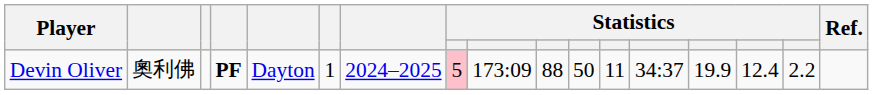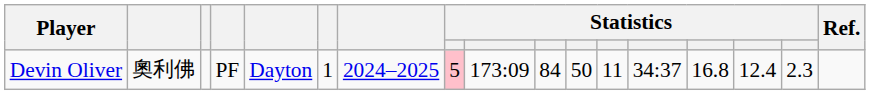(228, 69) bold -> (227, 69) normal
(552, 69) 88 -> (550, 69) 84
(712, 69) 19.9 -> (710, 69) 16.8
(802, 69) 2.2 -> (800, 69) 2.3
